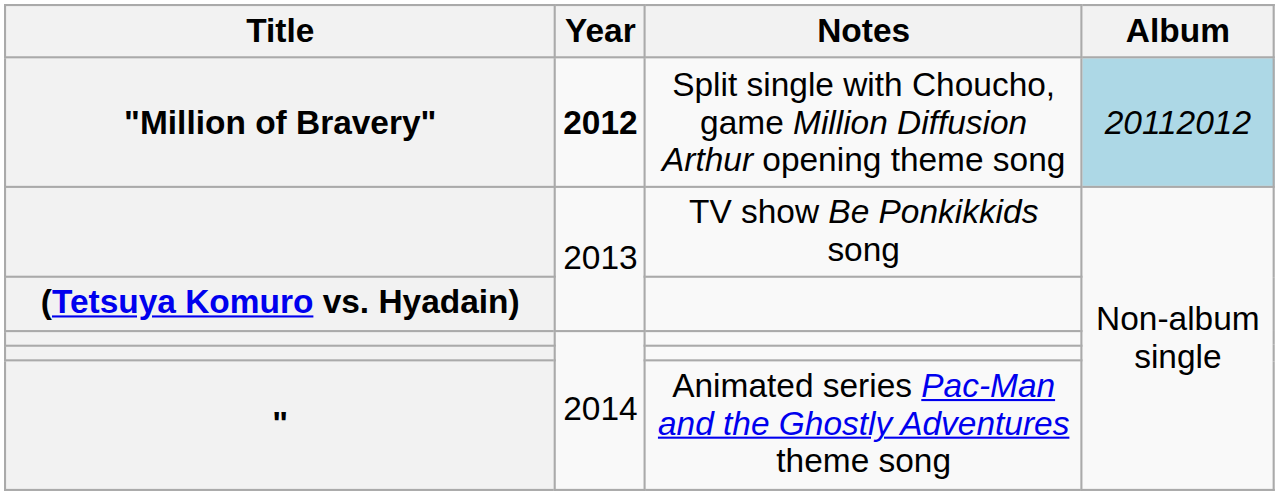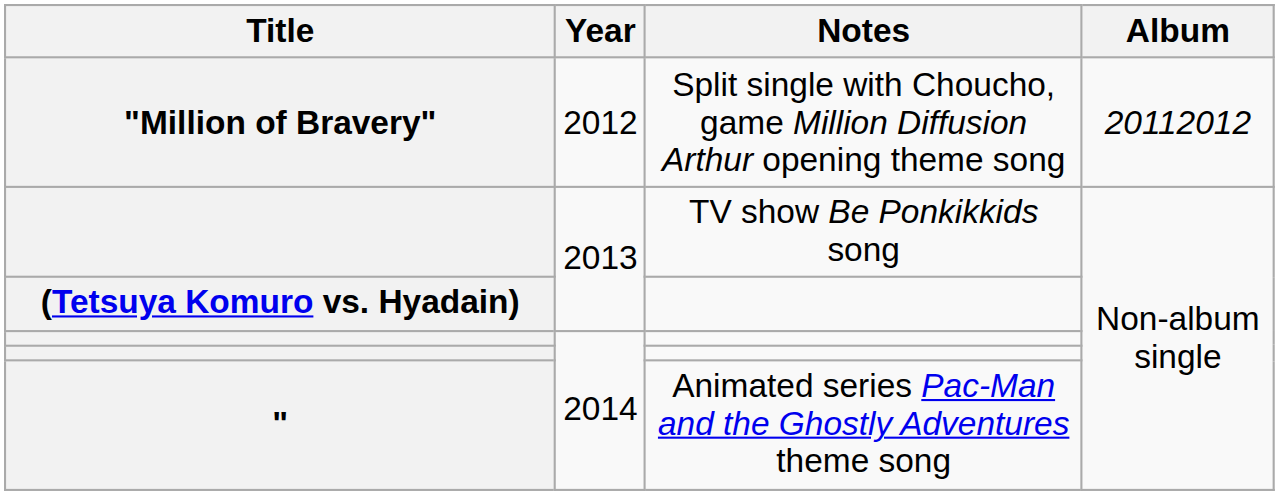(600, 121) bold -> (600, 121) normal
(1178, 121) lightblue background -> (1178, 121) no background
